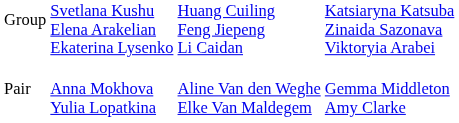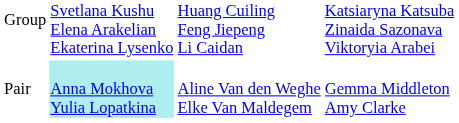(103, 98) no background -> (103, 98) paleturquoise background
